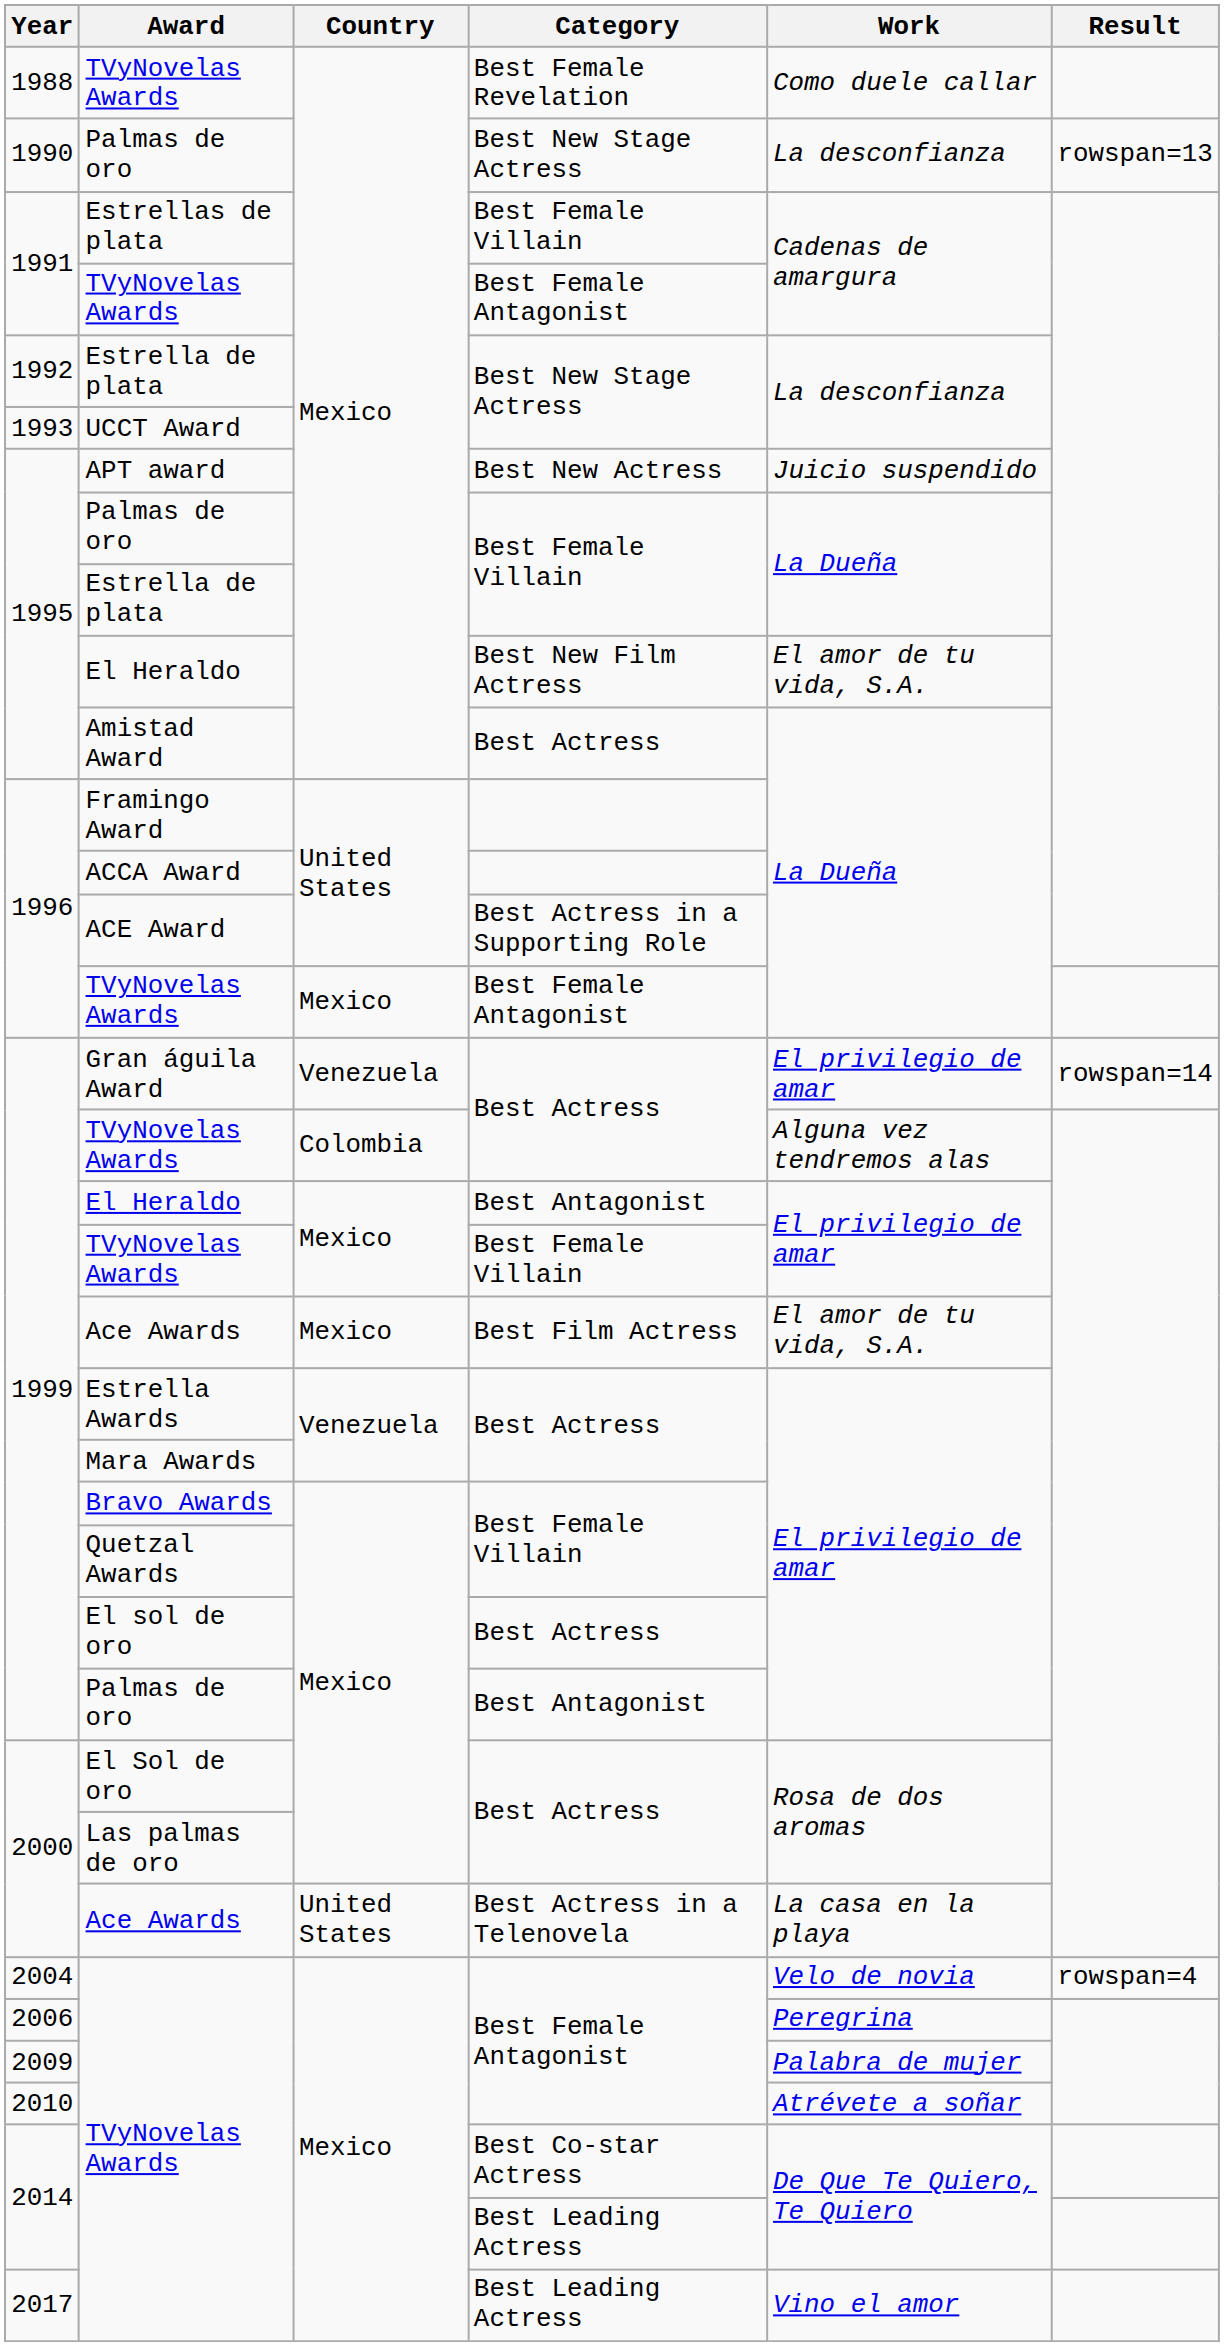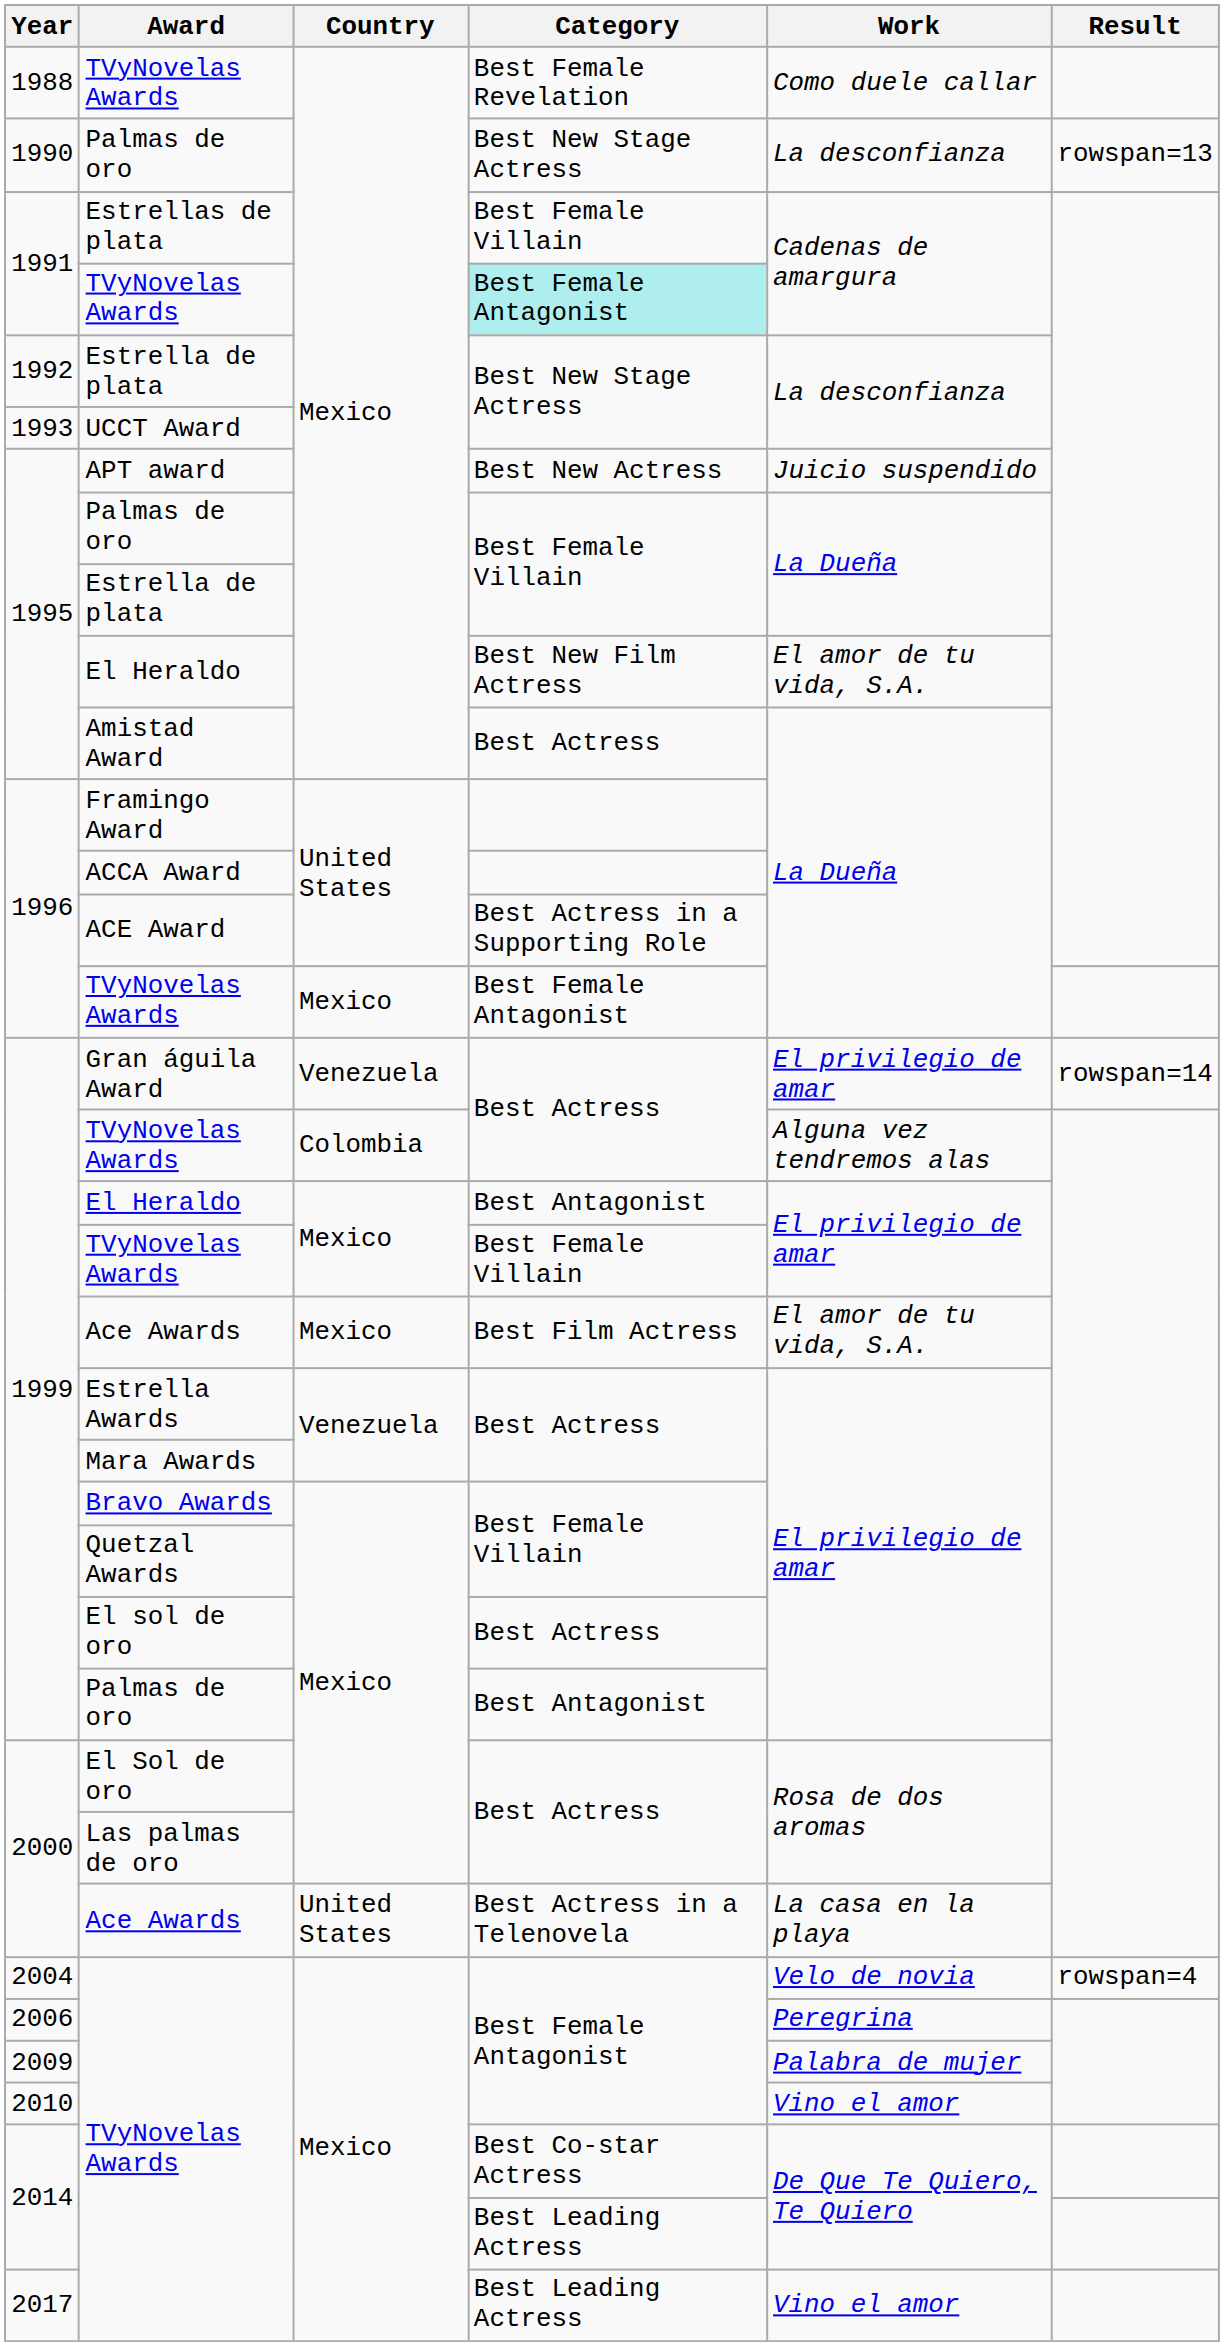(559, 299) no background -> (559, 299) paleturquoise background
(897, 2104) Atrévete a soñar -> (866, 2104) Vino el amor
